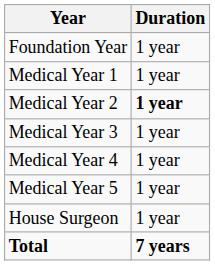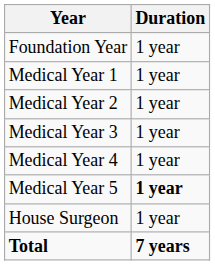(159, 103) bold -> (158, 103) normal
(158, 189) normal -> (159, 189) bold
